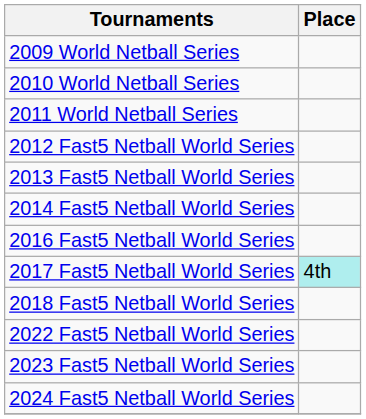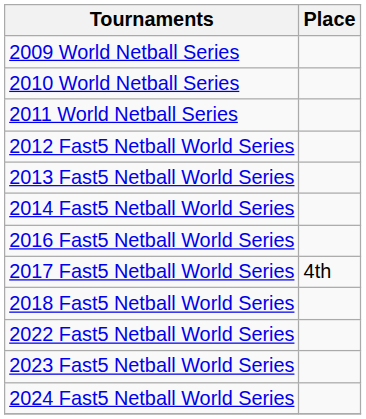(317, 271) paleturquoise background -> (317, 271) no background
